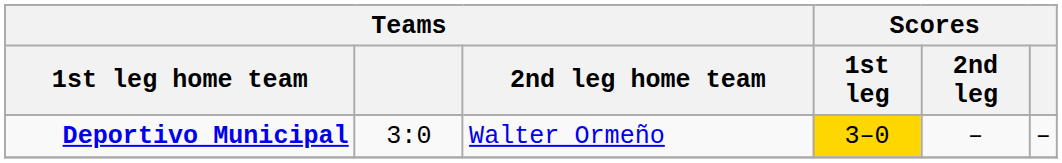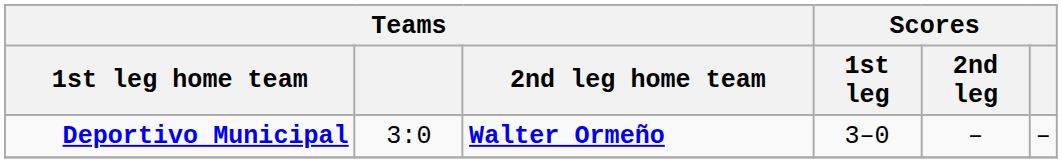(567, 136) normal -> (567, 136) bold
(867, 136) gold background -> (867, 136) no background
